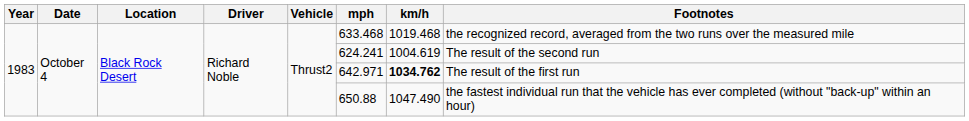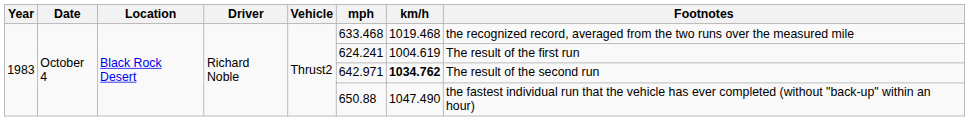(523, 53) The result of the second run -> (513, 53) The result of the first run
(513, 72) The result of the first run -> (523, 72) The result of the second run
